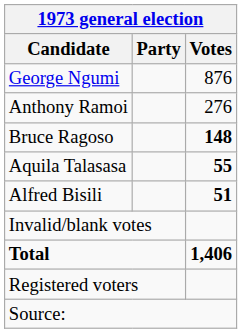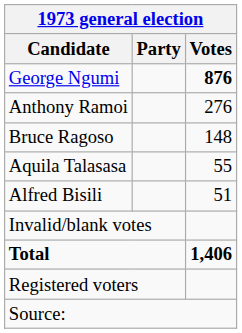(218, 78) normal -> (218, 78) bold
(218, 136) bold -> (218, 136) normal
(223, 166) bold -> (223, 166) normal
(223, 195) bold -> (223, 195) normal
